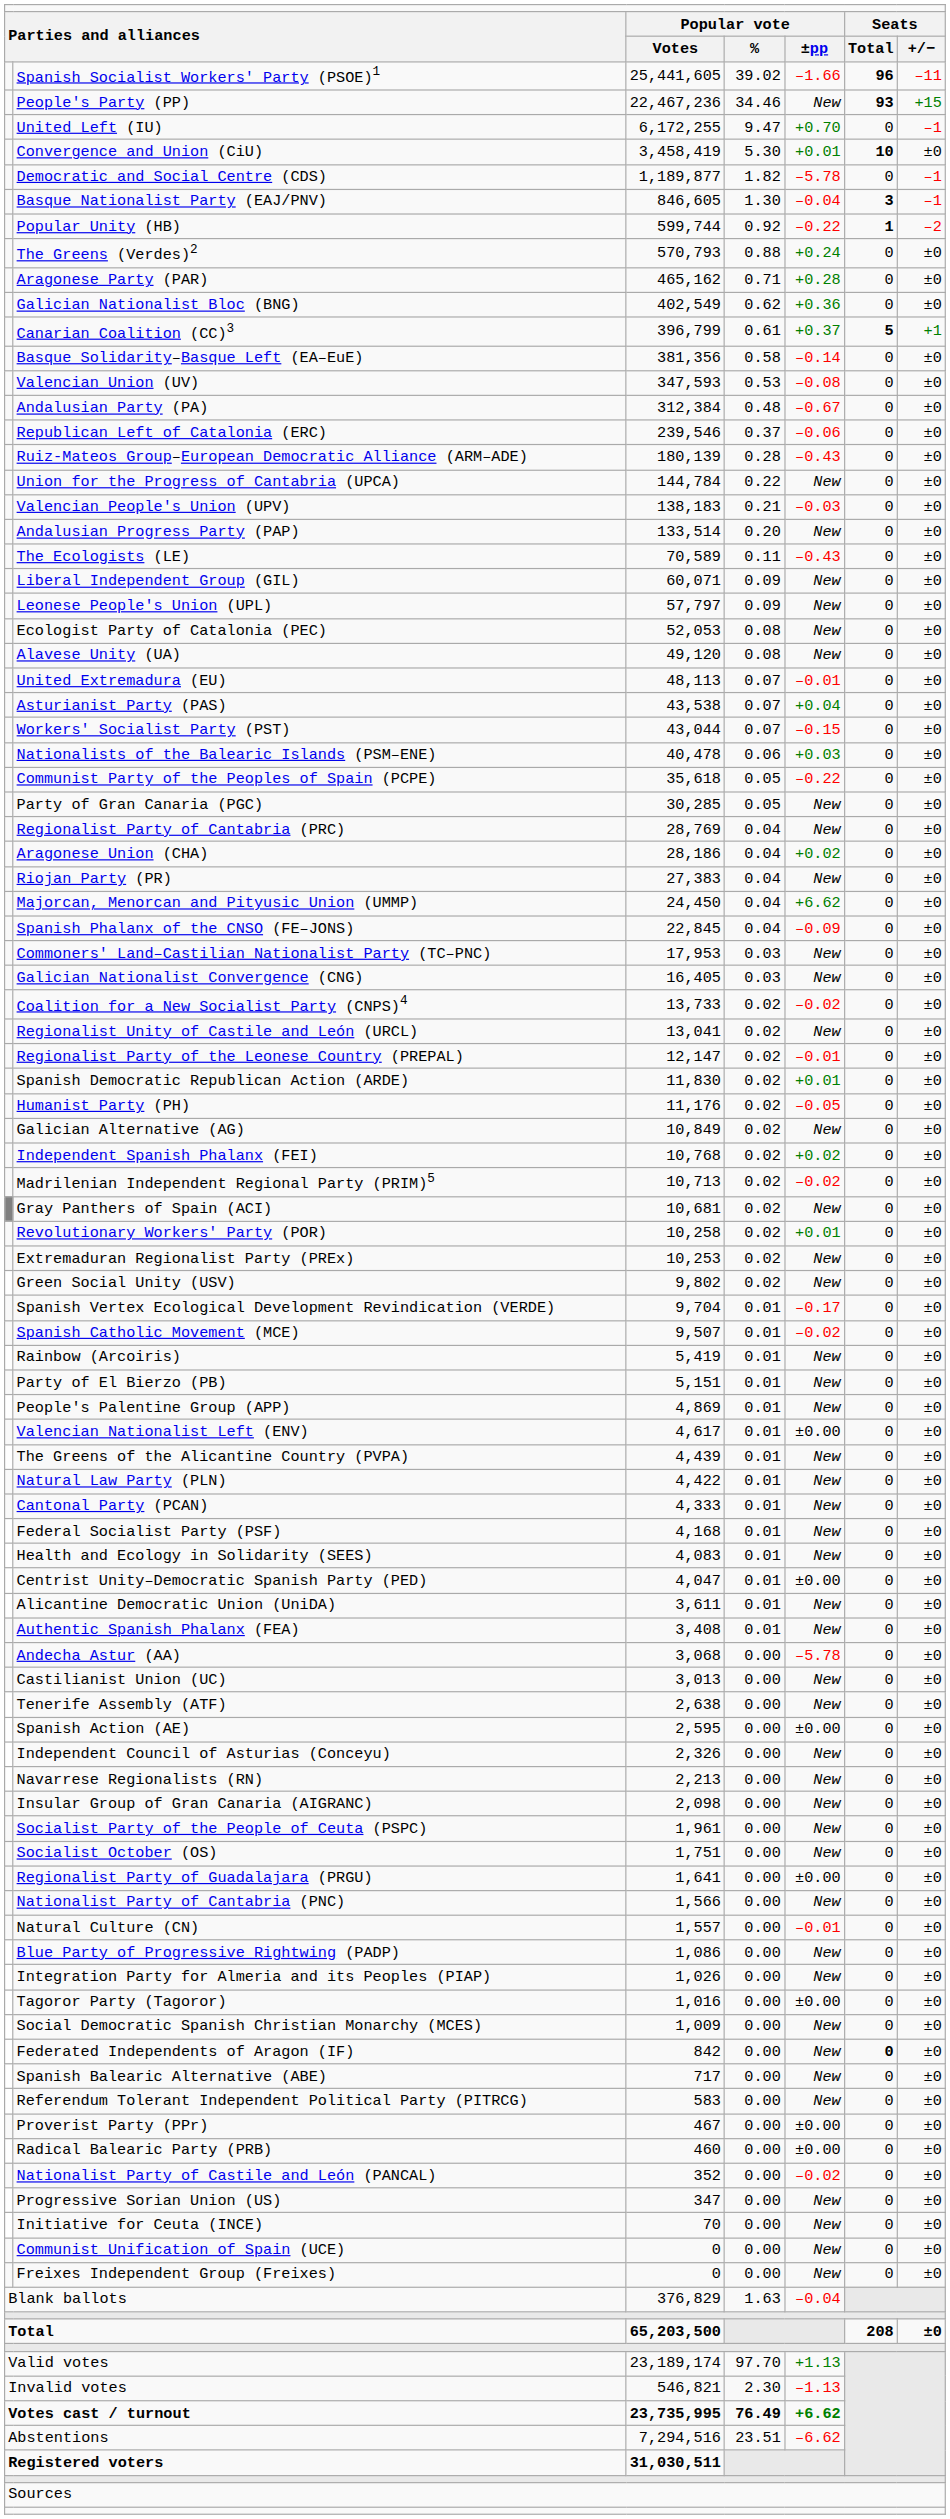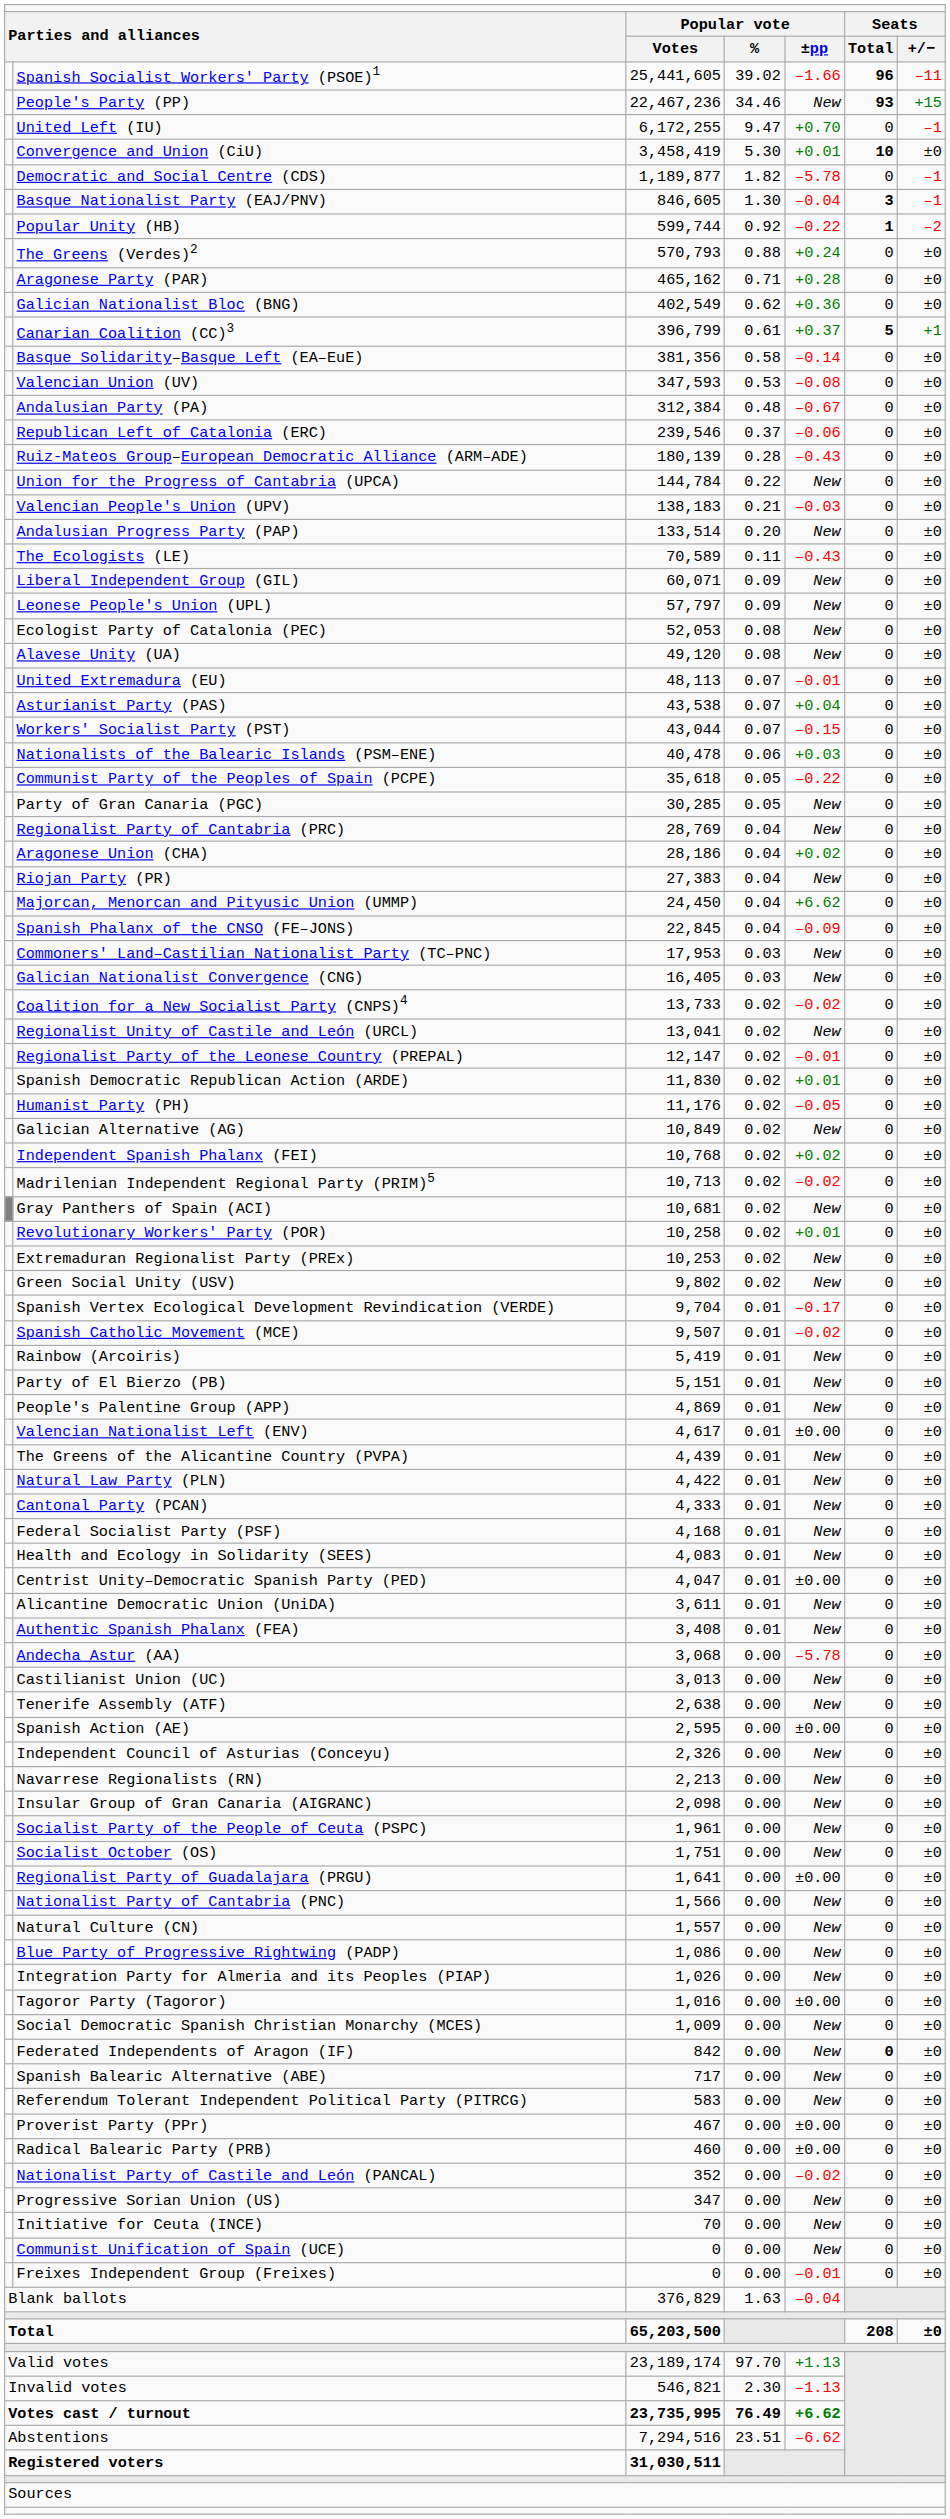(818, 1928) –0.01 -> (827, 1928) New
(827, 2275) New -> (818, 2275) –0.01
